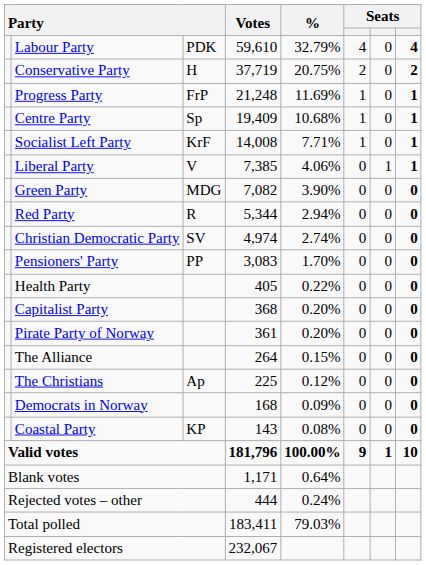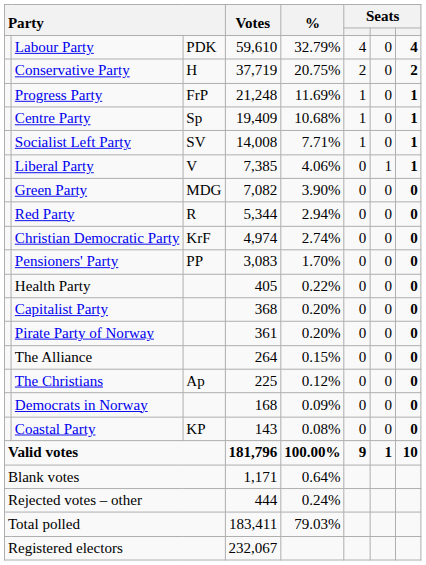(198, 142) KrF -> (196, 142) SV
(196, 238) SV -> (198, 238) KrF
